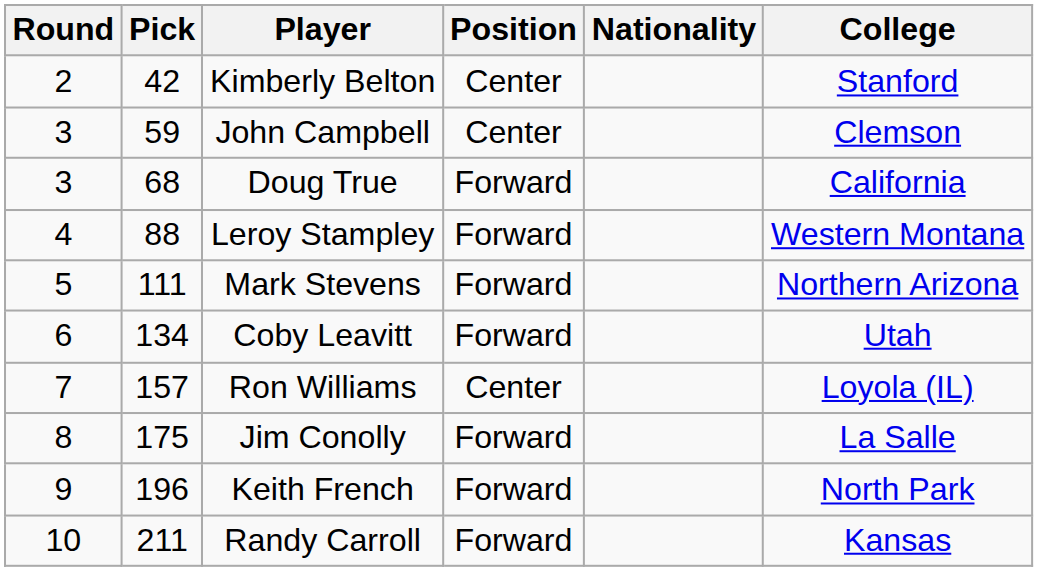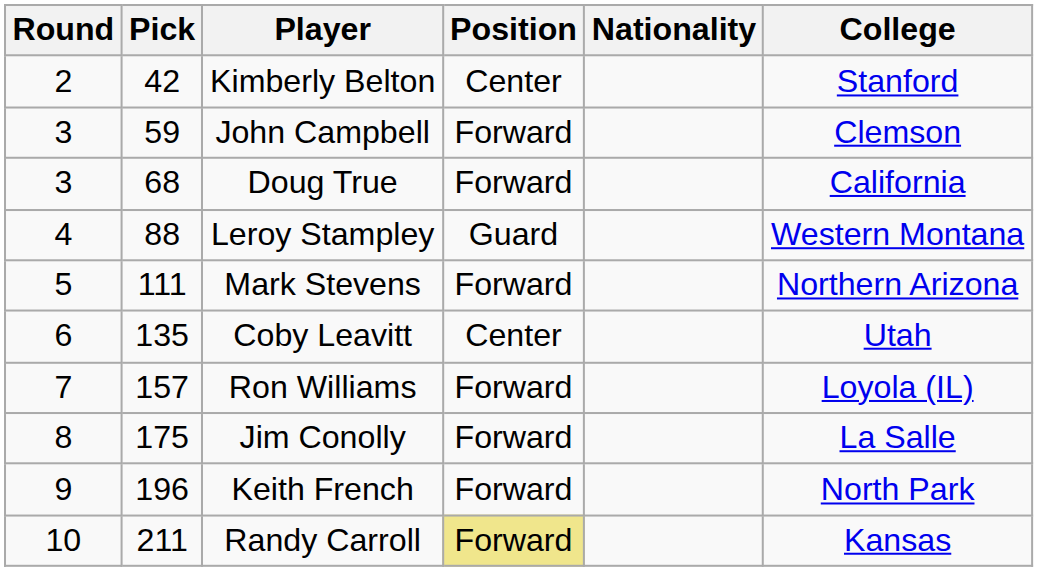(514, 132) Center -> (514, 132) Forward
(514, 234) Forward -> (514, 234) Guard
(162, 336) 134 -> (162, 336) 135
(514, 336) Forward -> (514, 336) Center
(514, 387) Center -> (514, 387) Forward
(514, 540) no background -> (514, 540) khaki background
